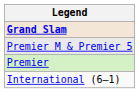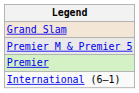(37, 29) bold -> (37, 29) normal
